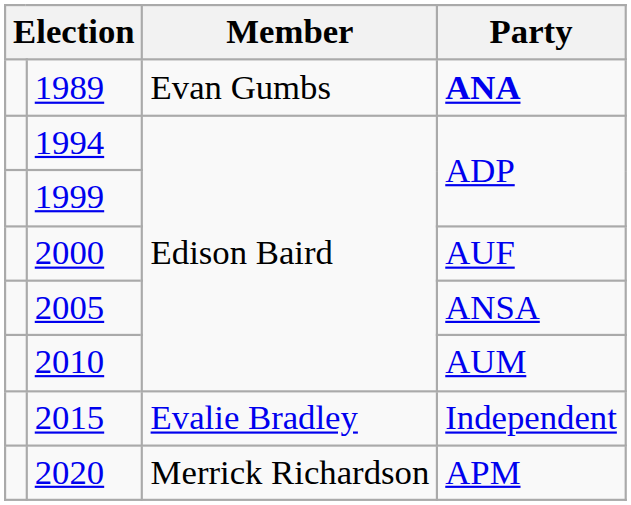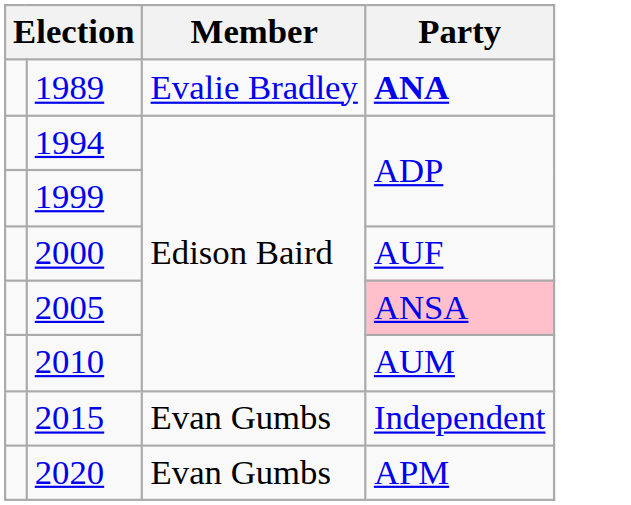(241, 87) Evan Gumbs -> (254, 87) Evalie Bradley
(493, 307) no background -> (421, 307) pink background
(254, 417) Evalie Bradley -> (241, 417) Evan Gumbs
(290, 472) Merrick Richardson -> (241, 472) Evan Gumbs
